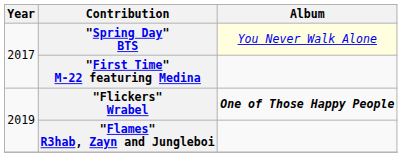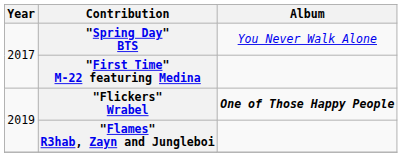(307, 39) lightyellow background -> (307, 39) no background
